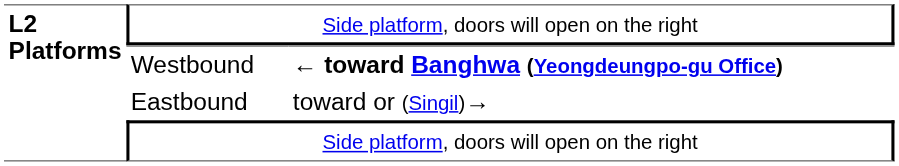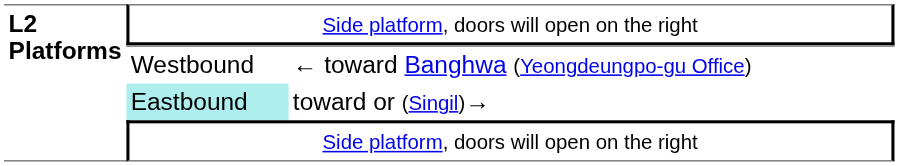(538, 64) bold -> (522, 64) normal
(189, 101) no background -> (189, 101) paleturquoise background
